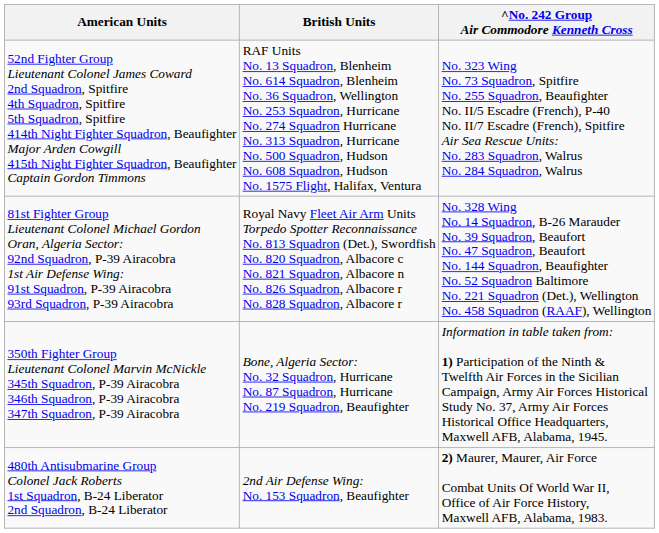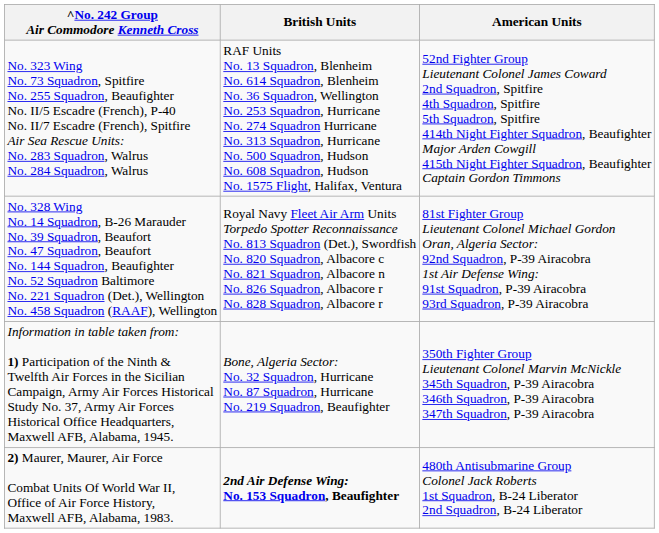columns swapped: (547, 22) <-> (122, 22)
(326, 487) normal -> (311, 487) bold
